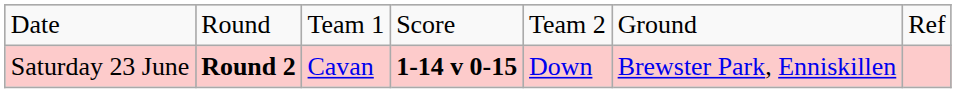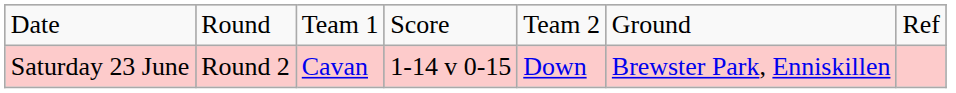(248, 66) bold -> (246, 66) normal
(457, 66) bold -> (451, 66) normal
